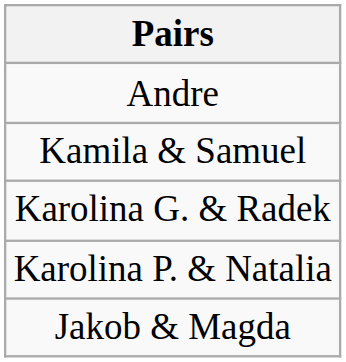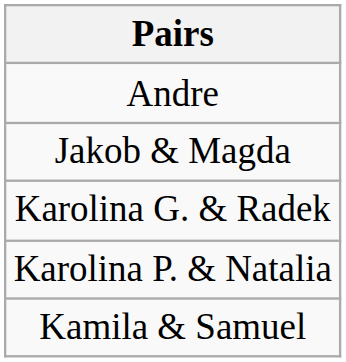(173, 151) Kamila & Samuel -> (173, 151) Jakob & Magda
(173, 326) Jakob & Magda -> (173, 326) Kamila & Samuel
